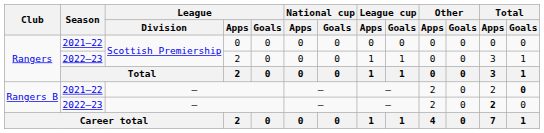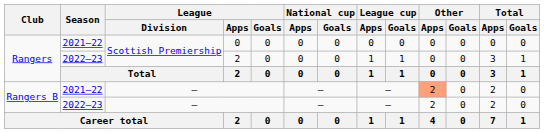(433, 89) no background -> (433, 89) lightsalmon background
(523, 89) bold -> (523, 89) normal
(493, 105) bold -> (493, 105) normal
